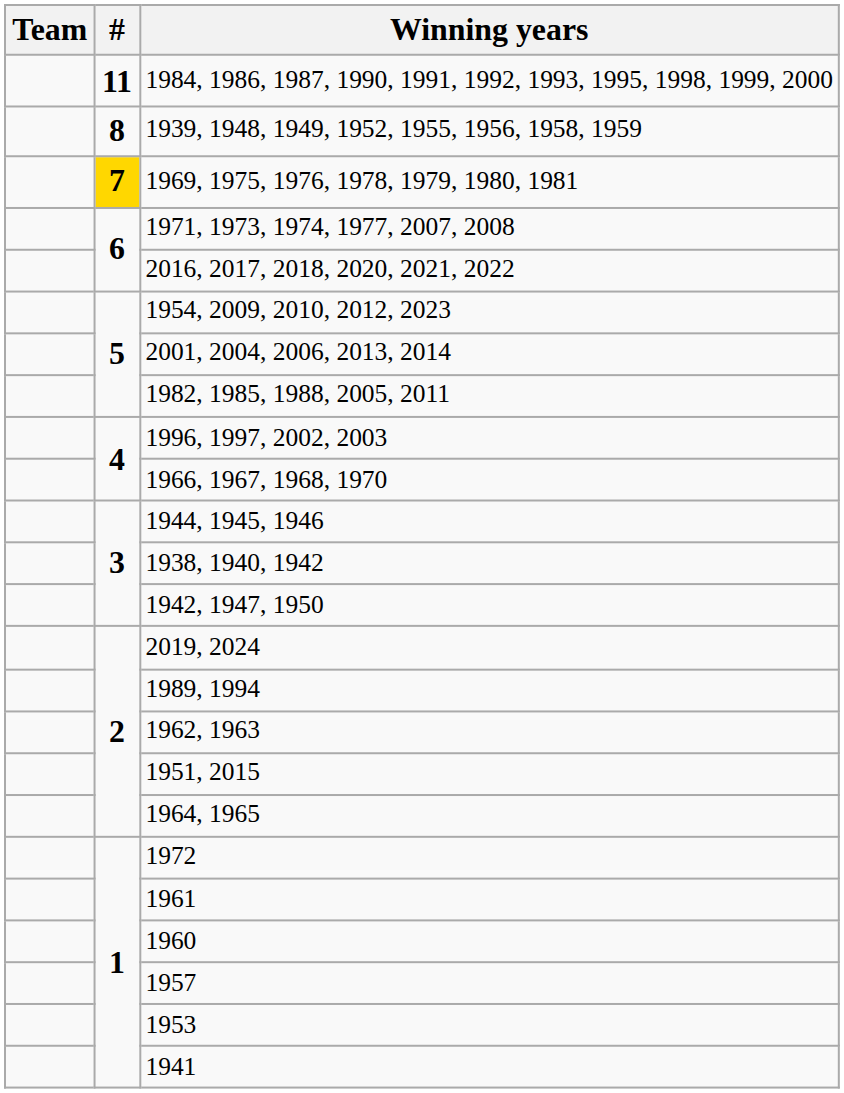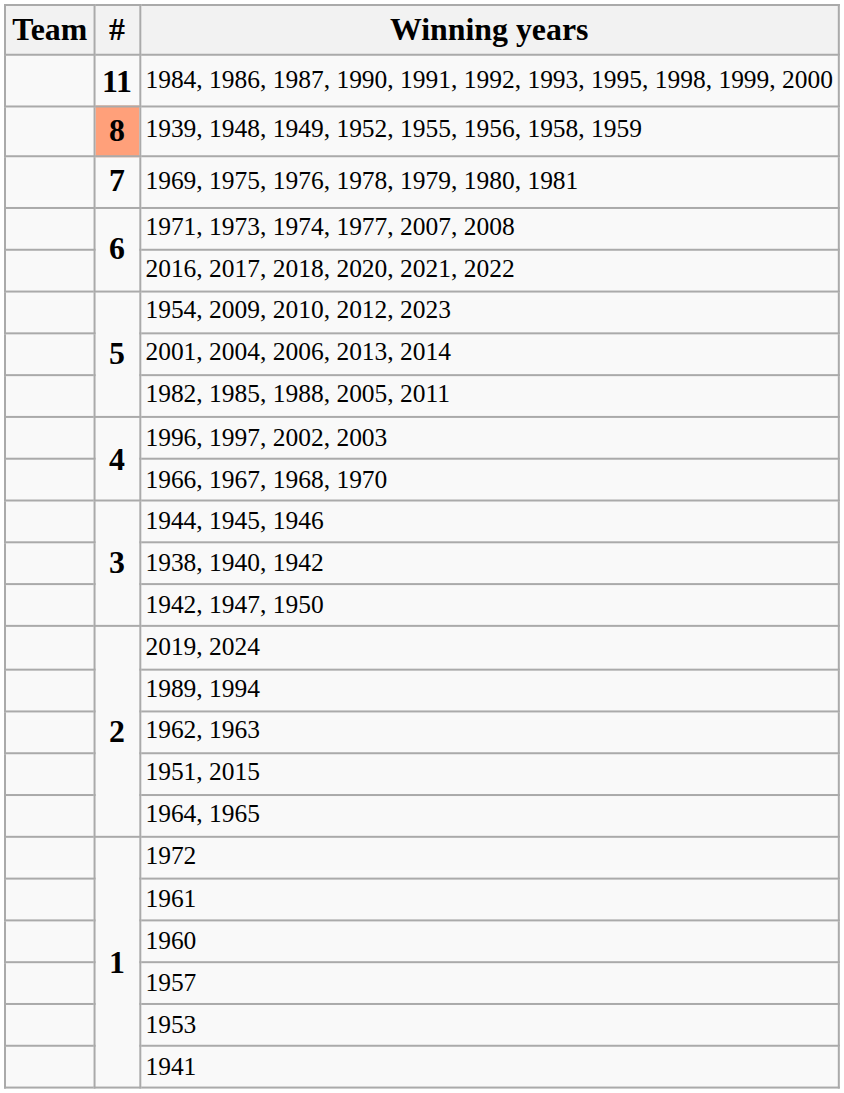(117, 130) no background -> (117, 130) lightsalmon background
(117, 181) gold background -> (117, 181) no background
